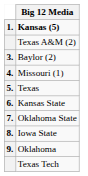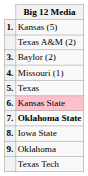(39, 27) bold -> (38, 27) normal
(41, 103) no background -> (41, 103) pink background
(47, 118) normal -> (50, 118) bold
